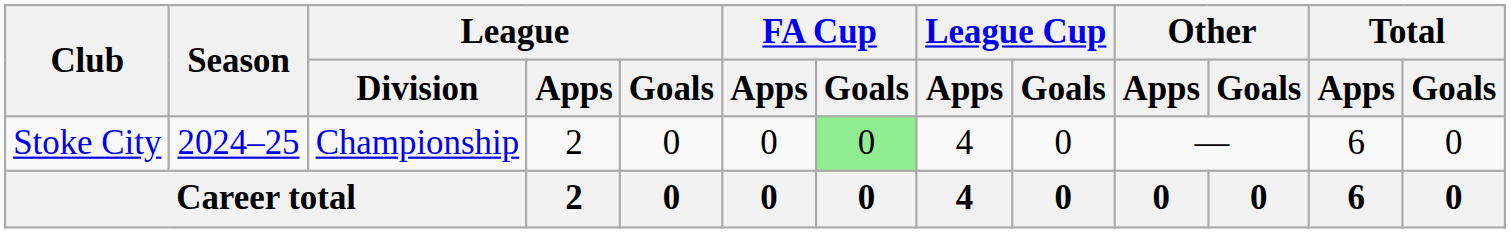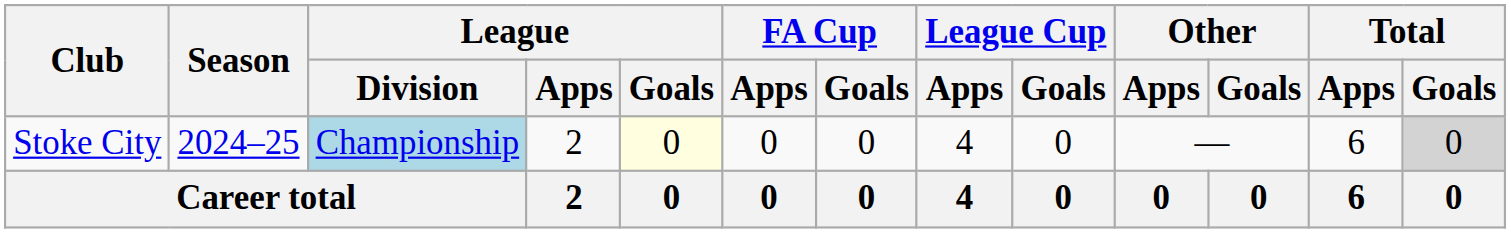(417, 142) no background -> (417, 142) lightblue background
(671, 142) no background -> (671, 142) lightyellow background
(866, 142) lightgreen background -> (866, 142) no background
(1454, 142) no background -> (1454, 142) lightgrey background
